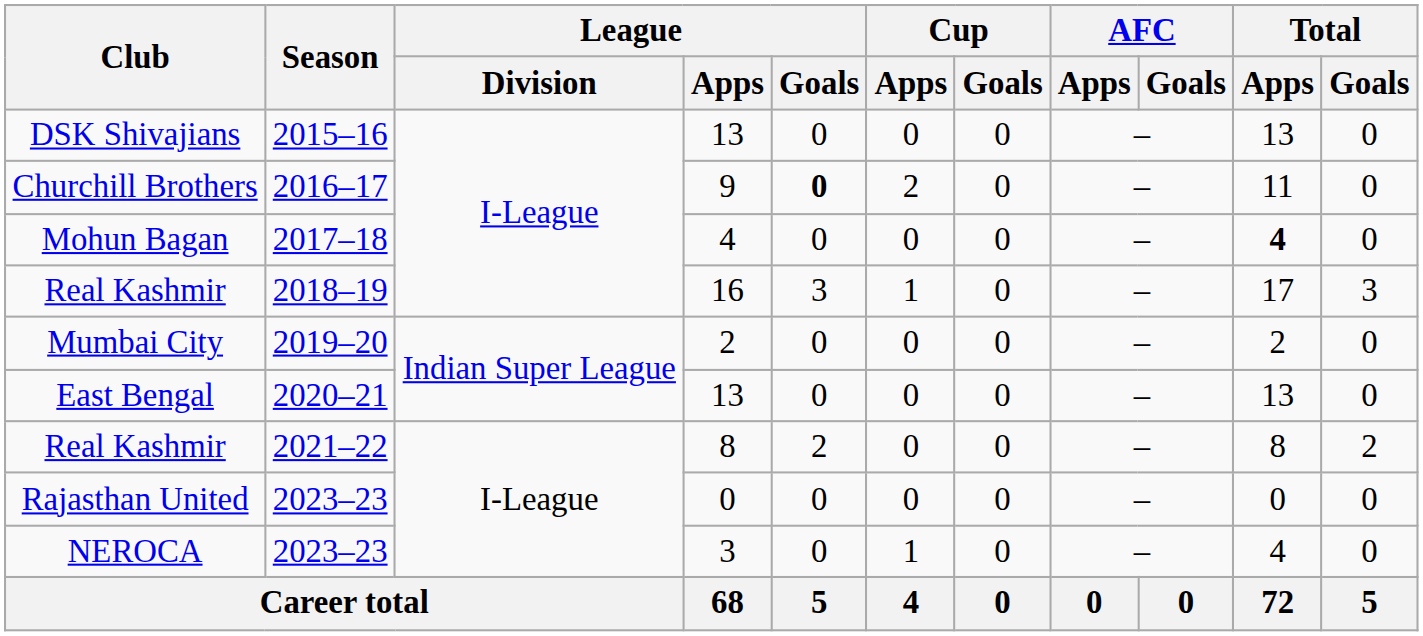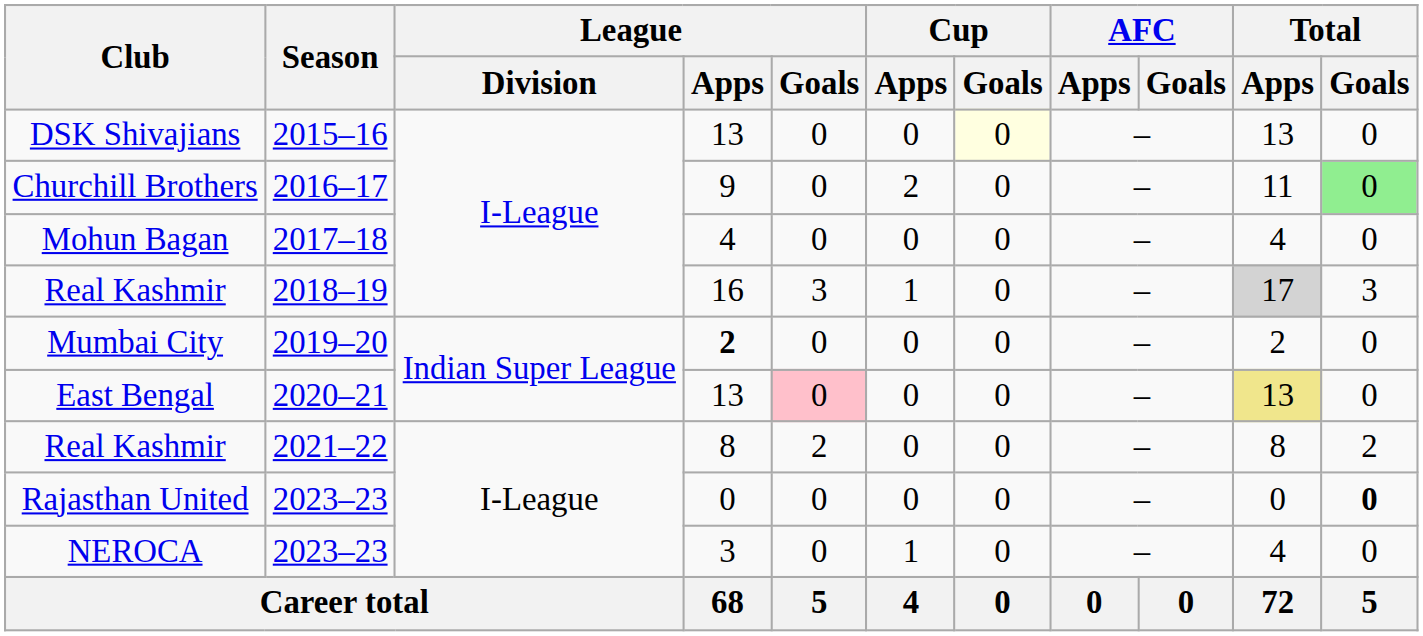(1003, 134) no background -> (1003, 134) lightyellow background
(819, 186) bold -> (819, 186) normal
(1369, 186) no background -> (1369, 186) lightgreen background
(1278, 238) bold -> (1278, 238) normal
(1278, 290) no background -> (1278, 290) lightgrey background
(727, 342) normal -> (727, 342) bold
(819, 394) no background -> (819, 394) pink background
(1278, 394) no background -> (1278, 394) khaki background
(1369, 498) normal -> (1369, 498) bold
